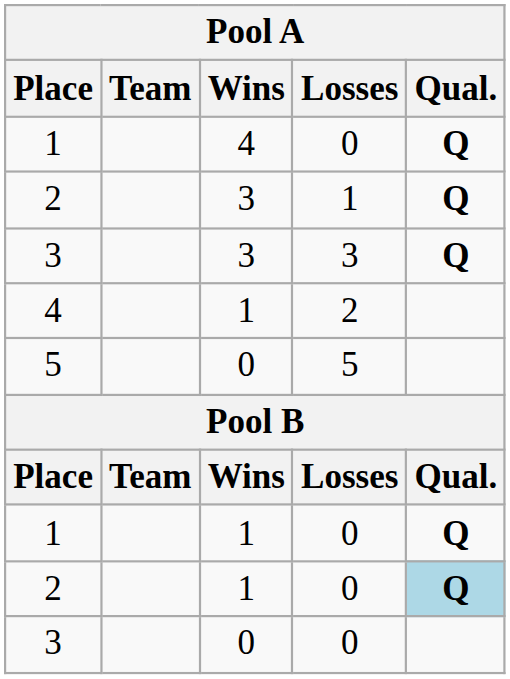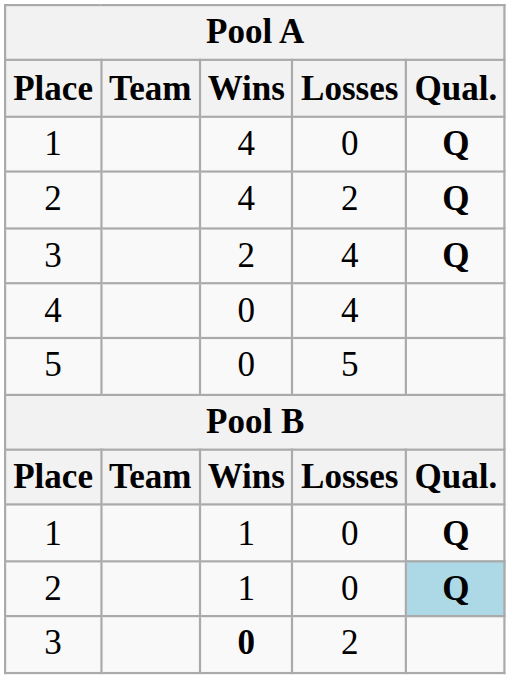(246, 198) 3 -> (246, 198) 4
(350, 198) 1 -> (350, 198) 2
(246, 254) 3 -> (246, 254) 2
(350, 254) 3 -> (350, 254) 4
(246, 310) 1 -> (246, 310) 0
(350, 310) 2 -> (350, 310) 4
(246, 643) normal -> (246, 643) bold
(350, 643) 0 -> (350, 643) 2
